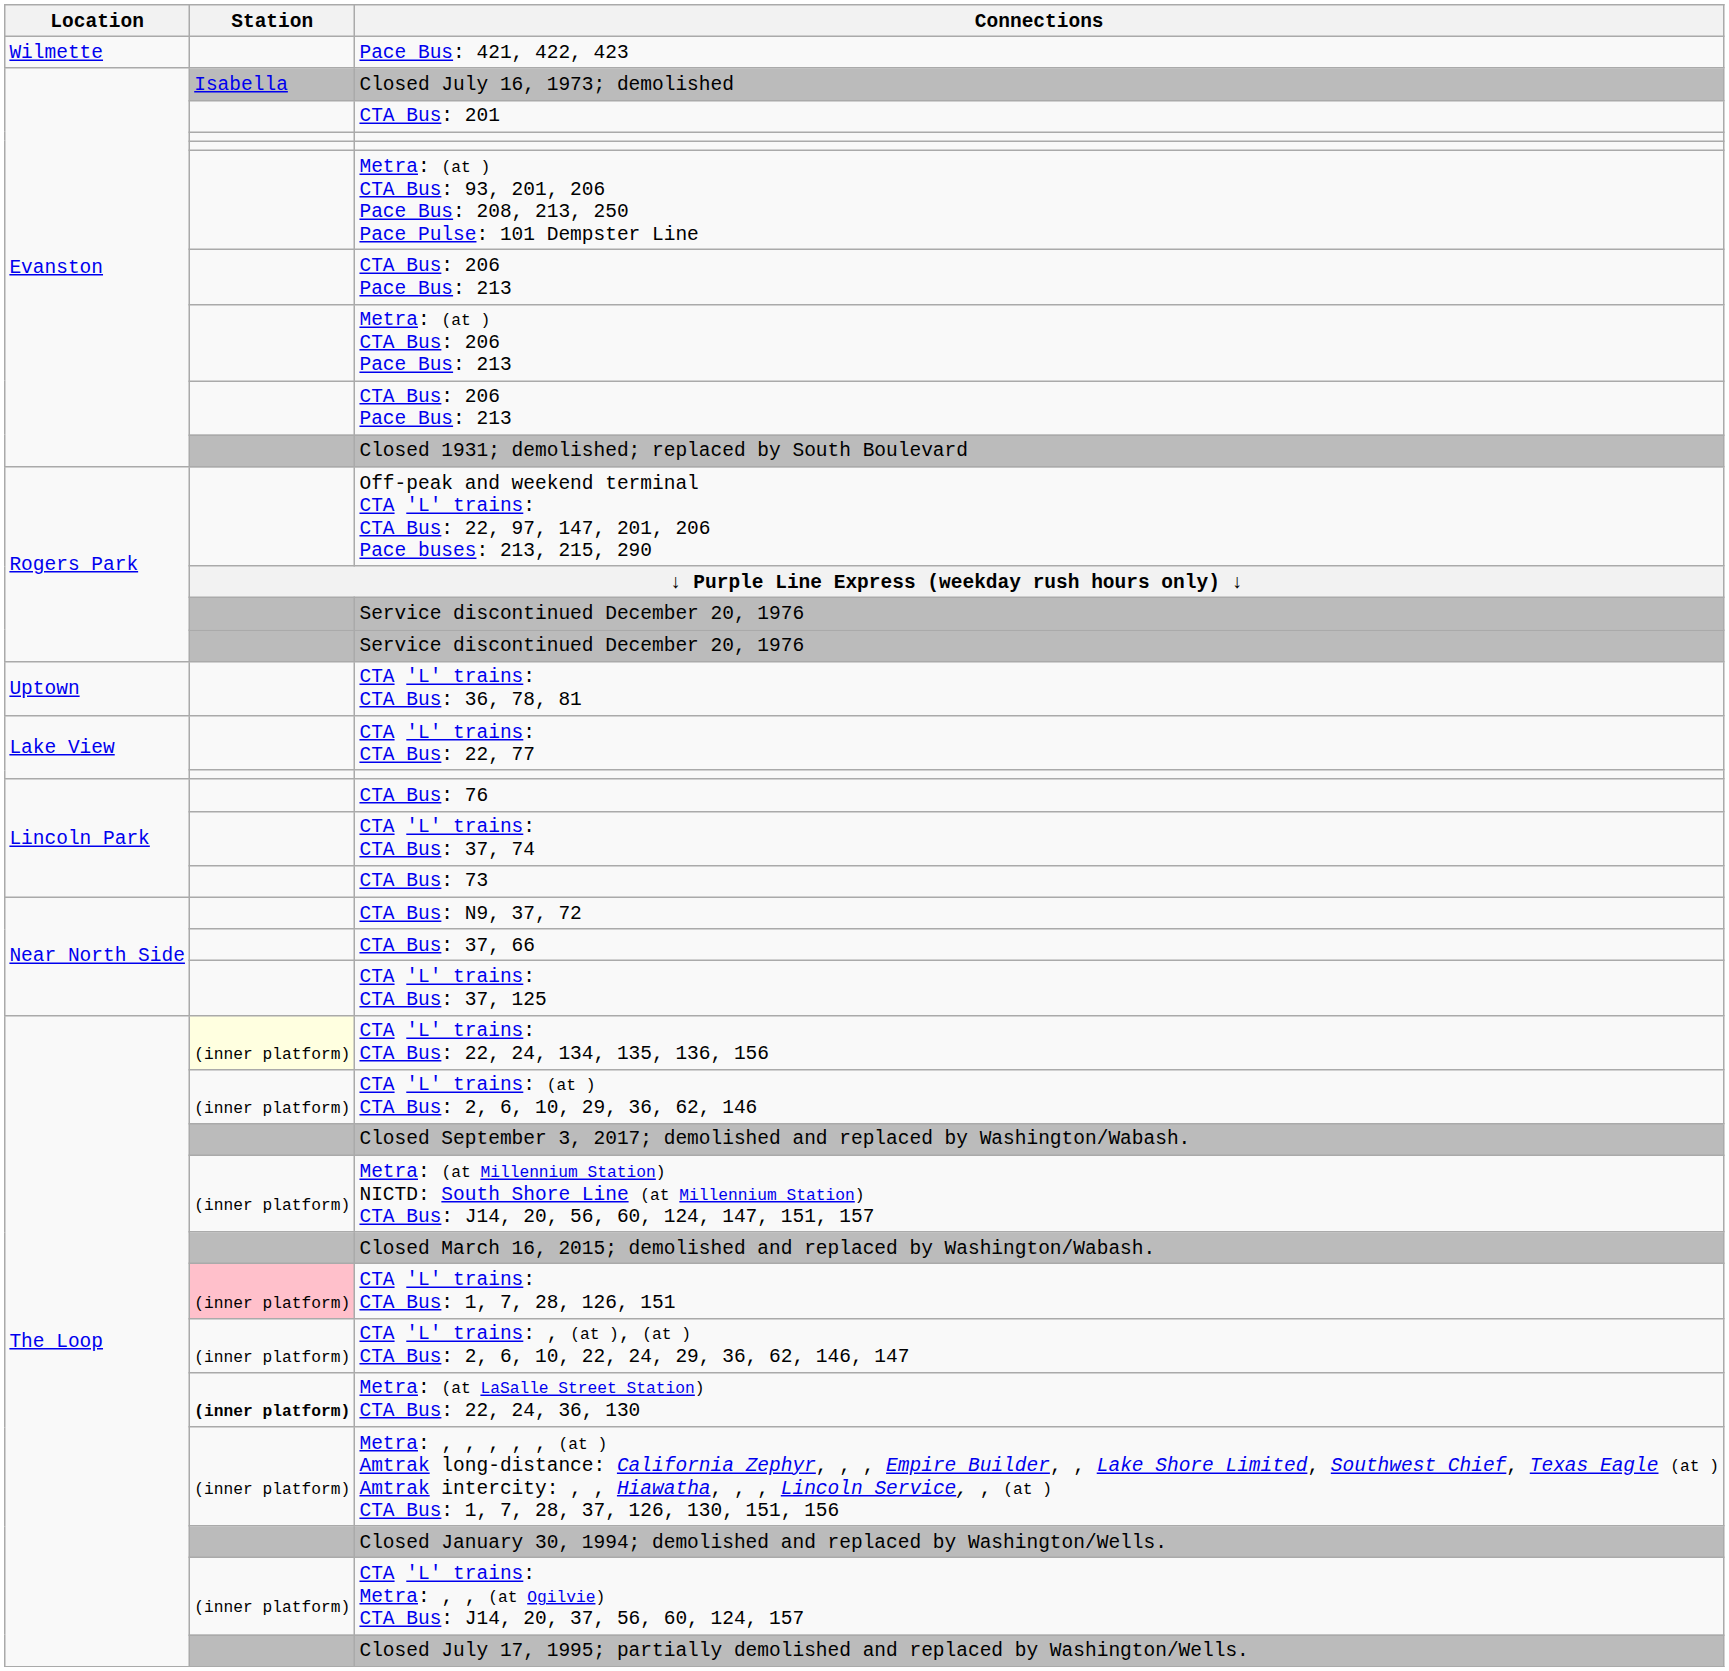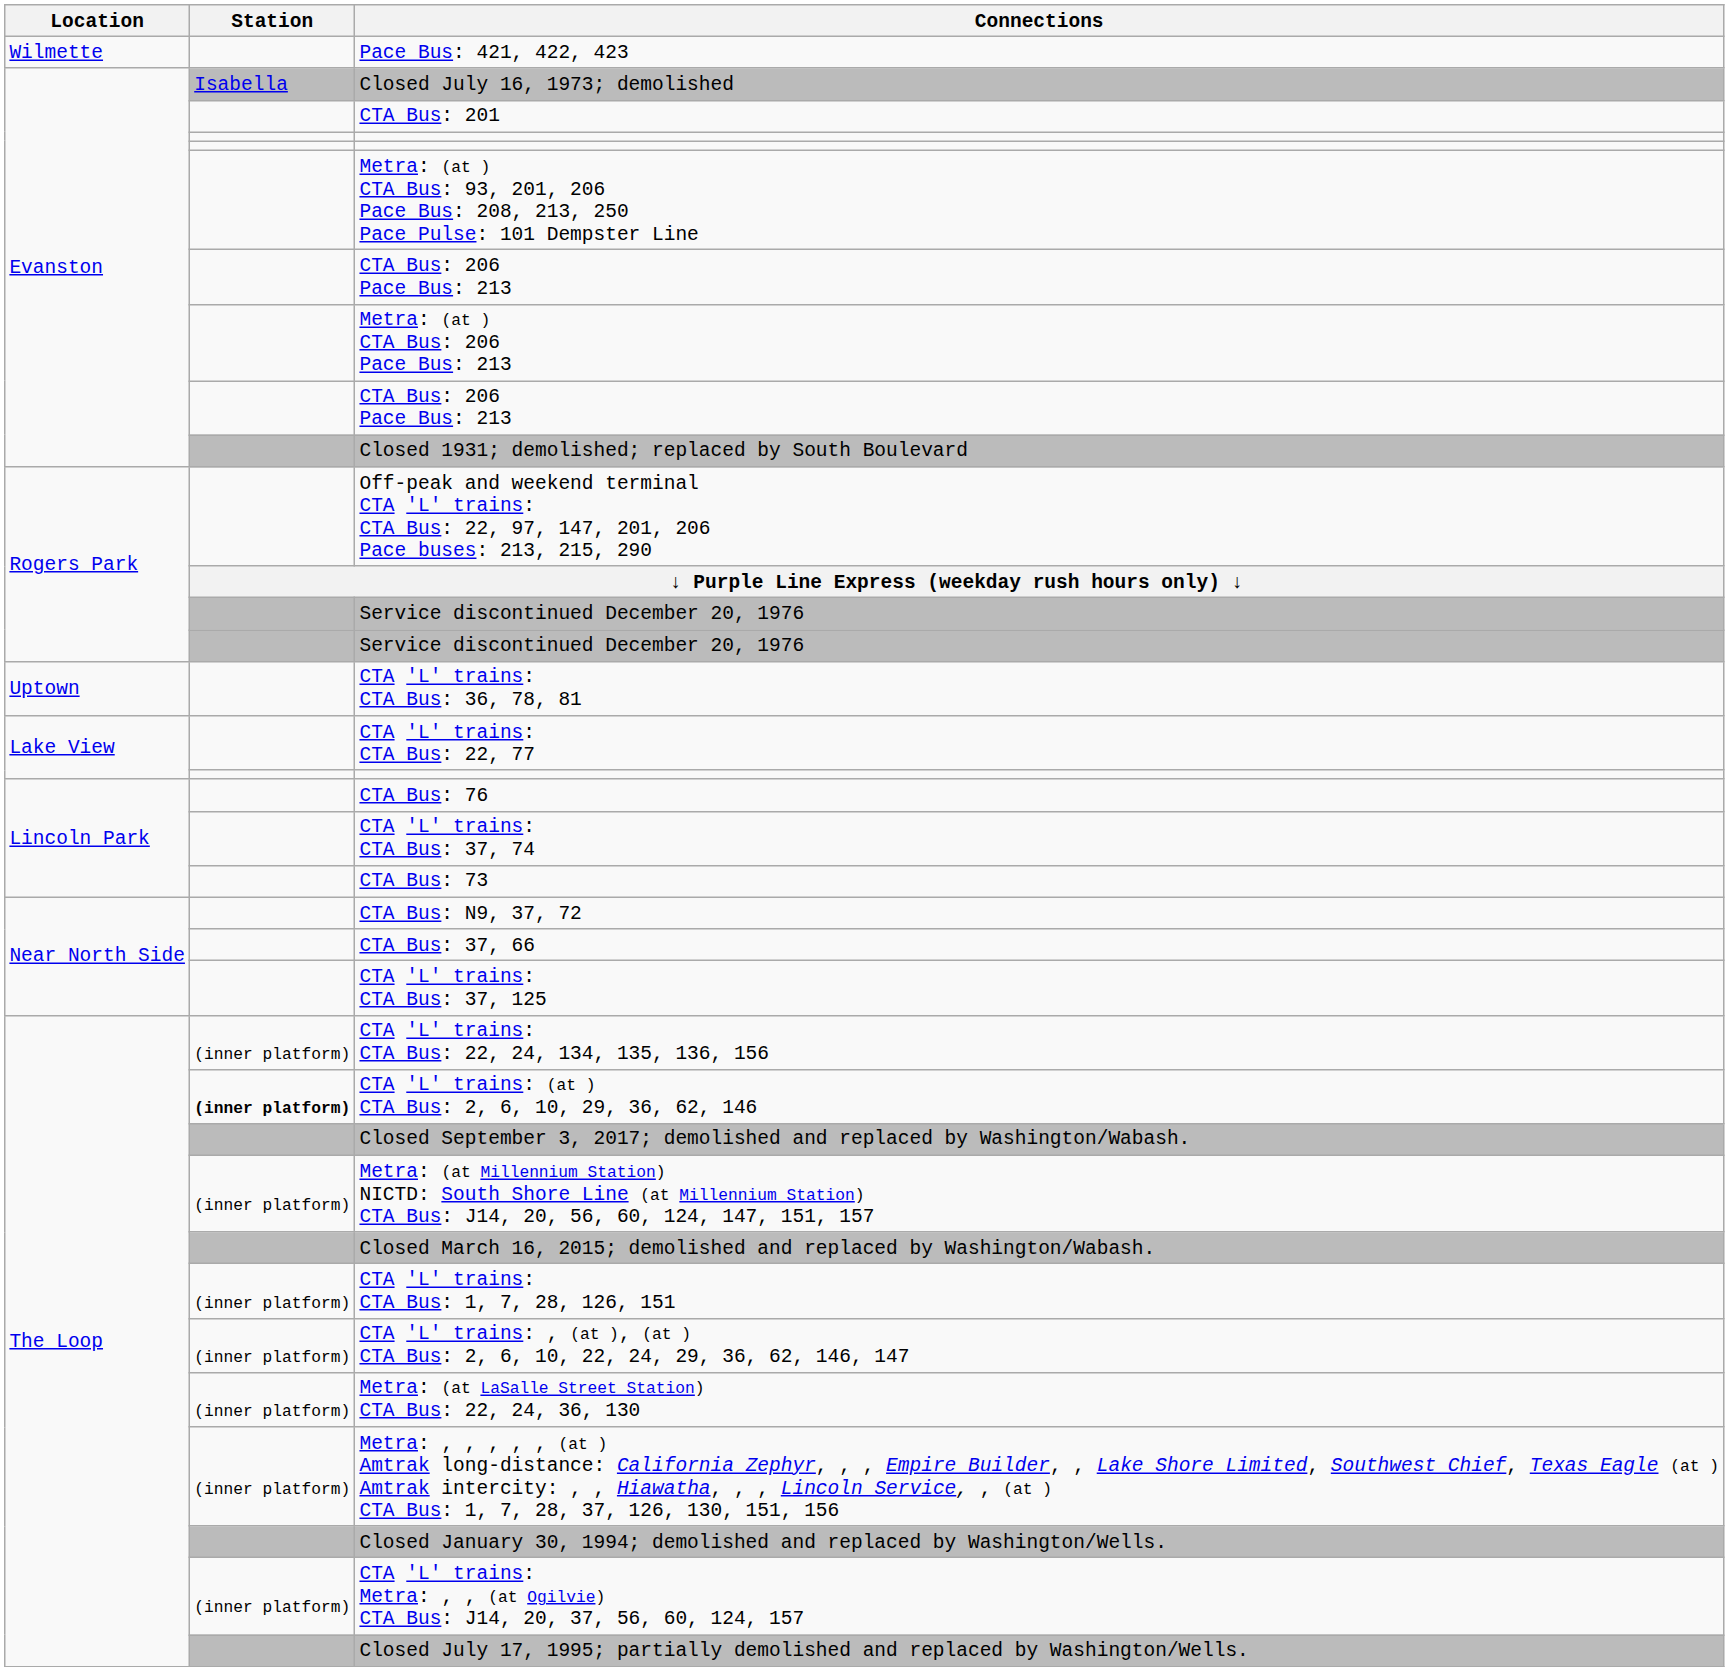(272, 1054) lightyellow background -> (272, 1054) no background
(272, 1108) normal -> (272, 1108) bold
(272, 1303) pink background -> (272, 1303) no background
(272, 1411) bold -> (272, 1412) normal
